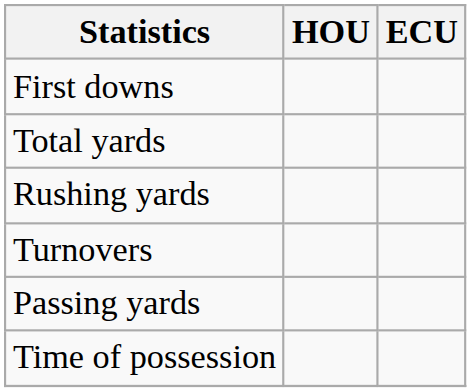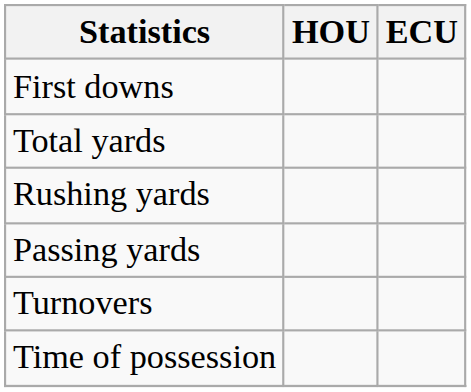rows swapped: (107, 303) <-> (83, 248)
